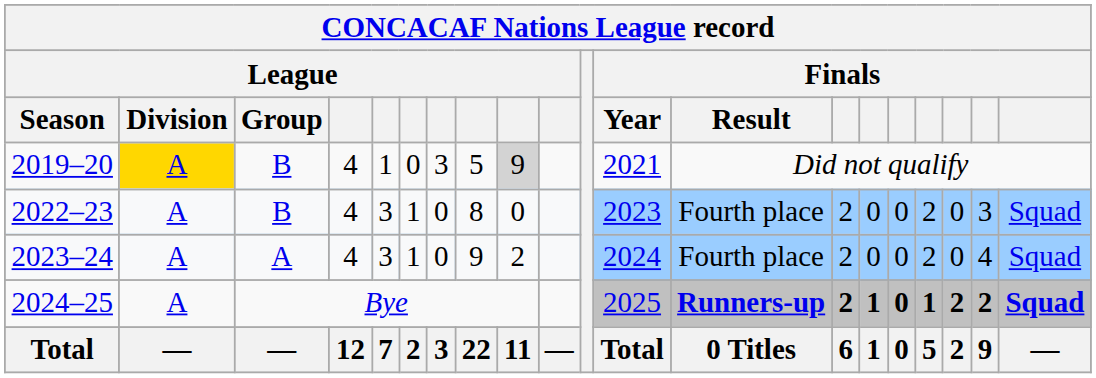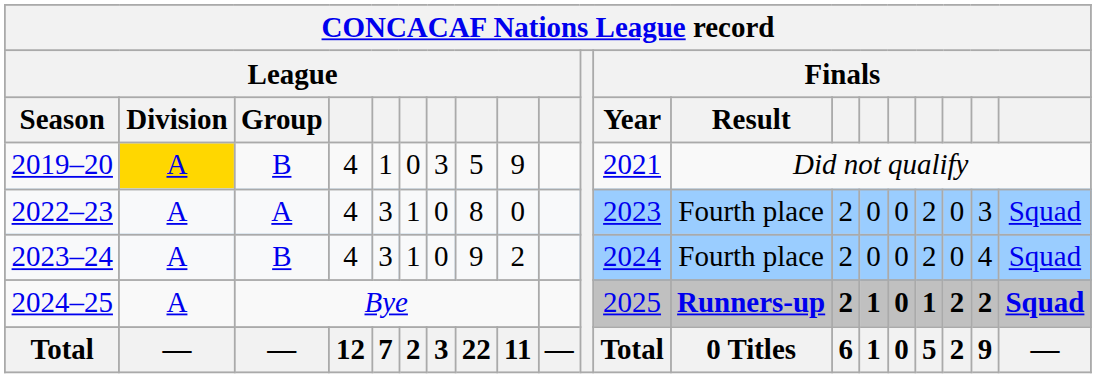(518, 165) lightgrey background -> (518, 165) no background
(282, 211) B -> (282, 211) A
(282, 257) A -> (282, 257) B
